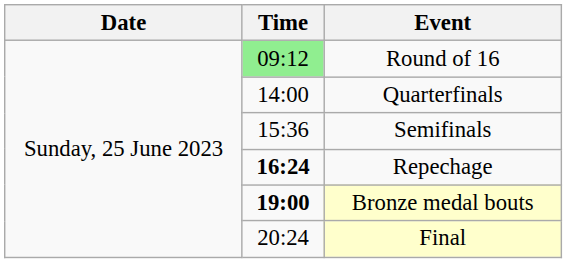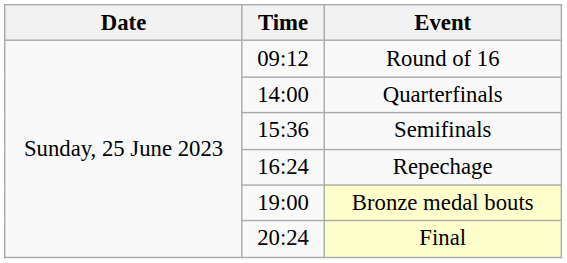(283, 58) lightgreen background -> (283, 58) no background
(283, 166) bold -> (283, 166) normal
(283, 202) bold -> (283, 202) normal
